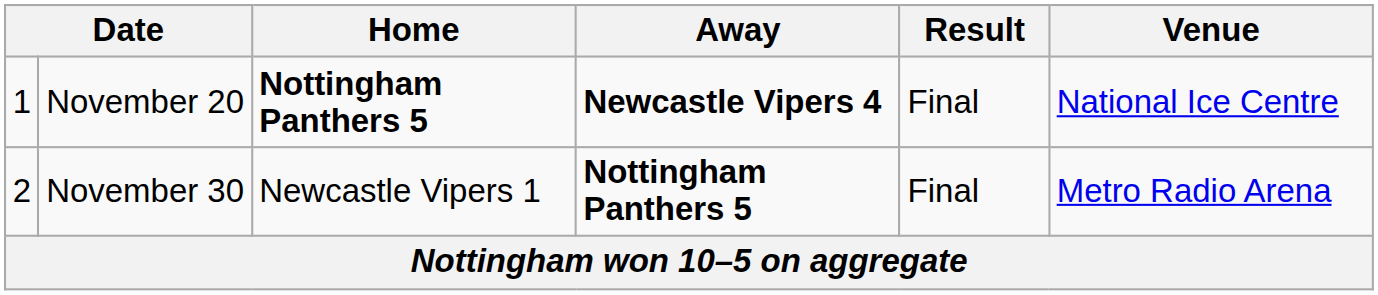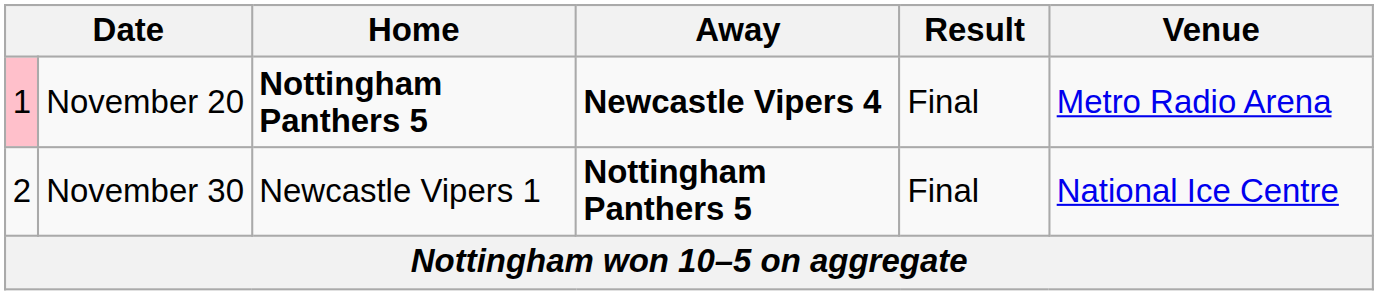(22, 101) no background -> (22, 101) pink background
(1198, 101) National Ice Centre -> (1194, 101) Metro Radio Arena
(1194, 190) Metro Radio Arena -> (1198, 190) National Ice Centre
